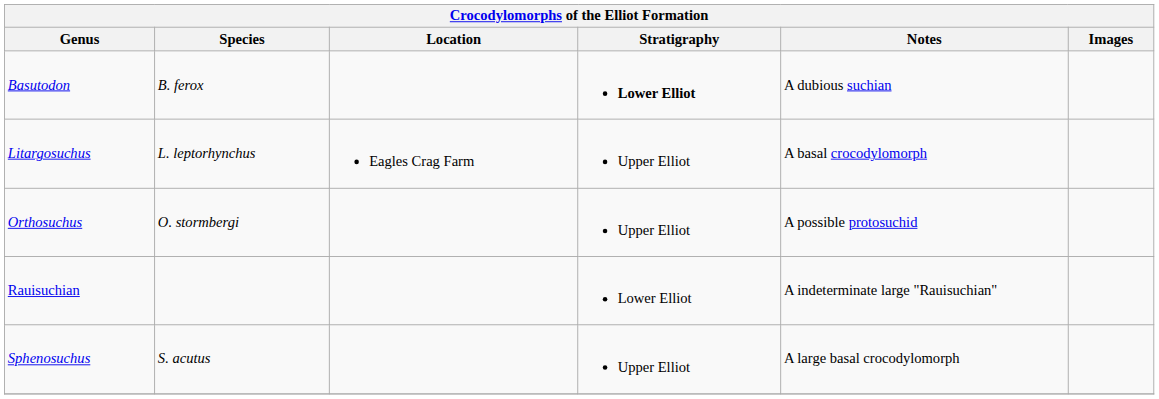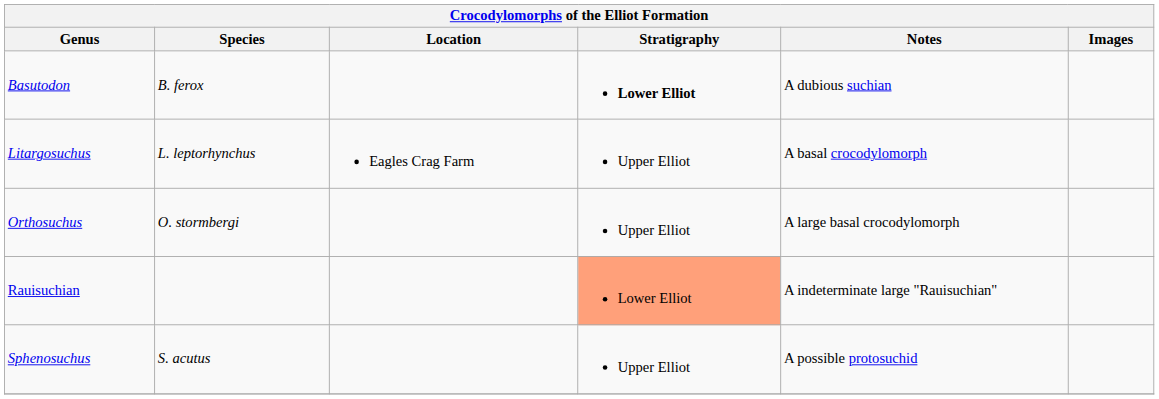(851, 222) A possible protosuchid -> (872, 222) A large basal crocodylomorph
(679, 299) no background -> (679, 299) lightsalmon background
(872, 359) A large basal crocodylomorph -> (851, 359) A possible protosuchid
